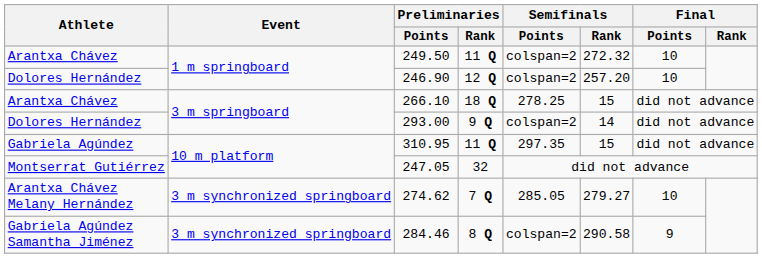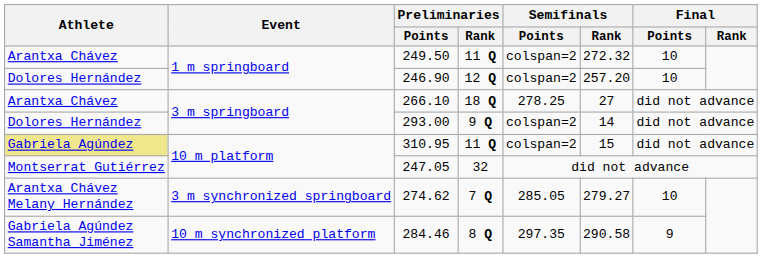(607, 101) 15 -> (607, 101) 27
(71, 145) no background -> (71, 145) khaki background
(541, 145) 297.35 -> (541, 145) colspan=2
(281, 234) 3 m synchronized springboard -> (273, 234) 10 m synchronized platform
(541, 234) colspan=2 -> (541, 234) 297.35
